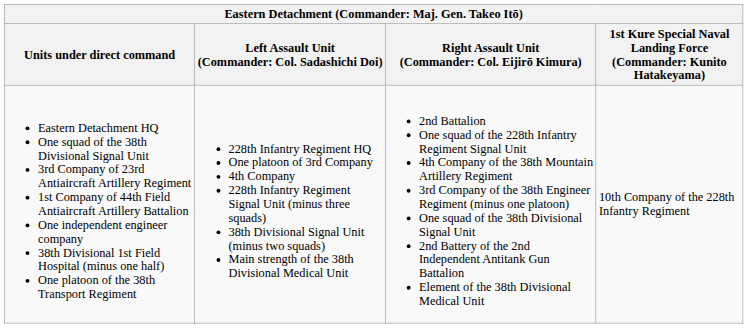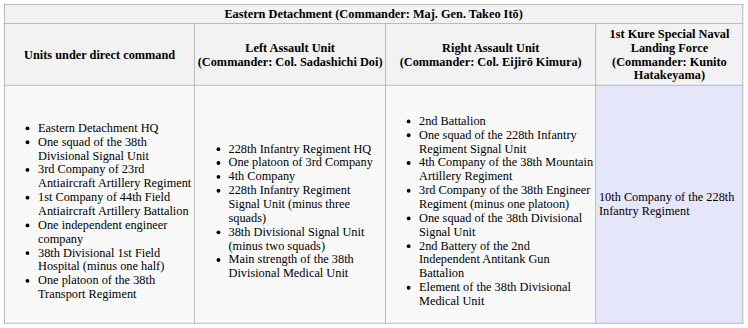(667, 204) no background -> (667, 204) lavender background
